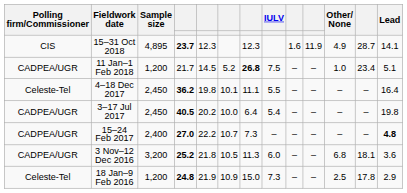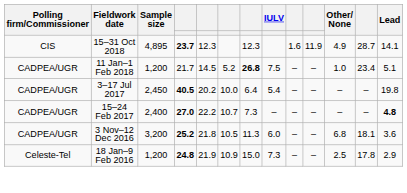- row: (114, 90)
